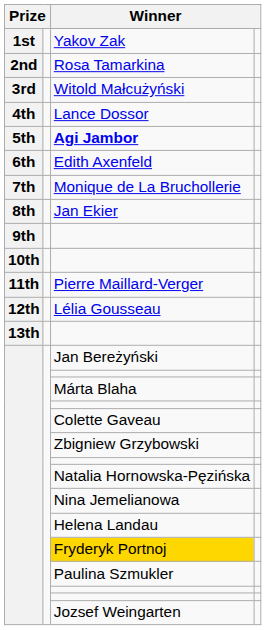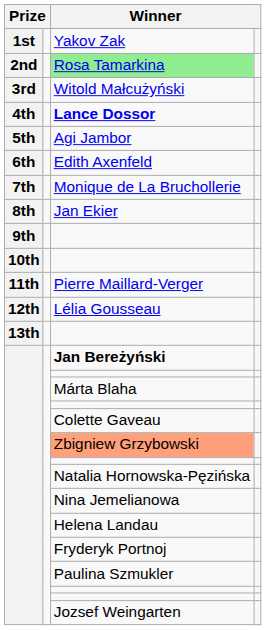(109, 65) no background -> (109, 65) lightgreen background
(101, 114) normal -> (105, 114) bold
(96, 138) bold -> (93, 138) normal
(106, 357) normal -> (110, 357) bold
(126, 444) no background -> (126, 444) lightsalmon background
(110, 549) gold background -> (110, 549) no background
